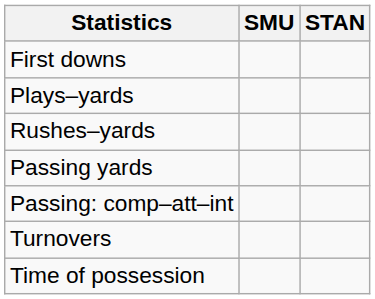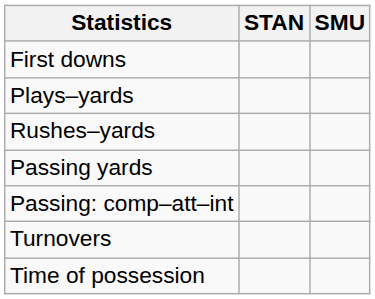columns swapped: (335, 23) <-> (269, 23)
